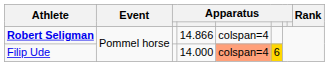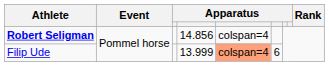(196, 36) 14.866 -> (196, 36) 14.856
(196, 53) 14.000 -> (196, 53) 13.999
(277, 53) gold background -> (277, 53) no background
